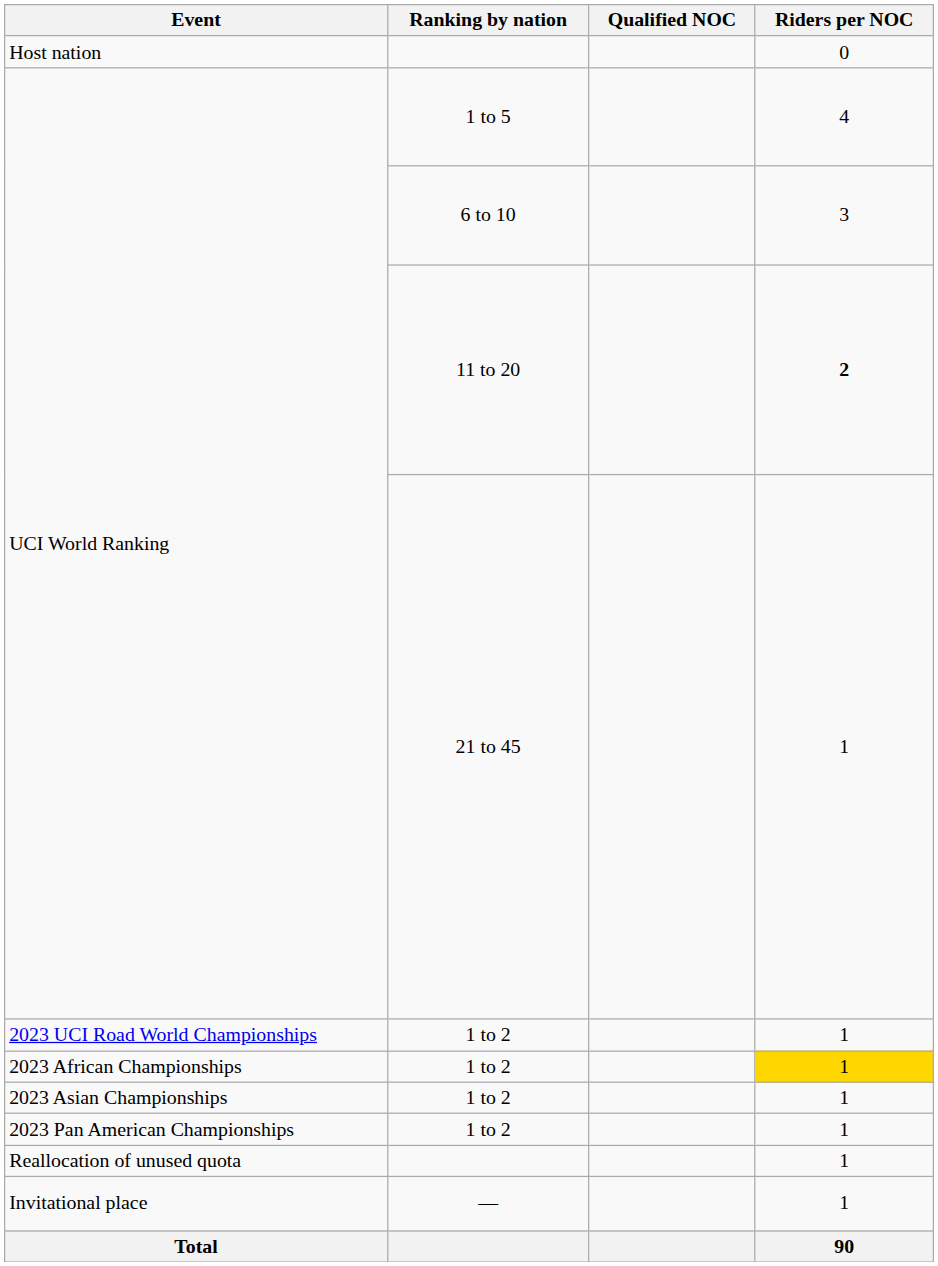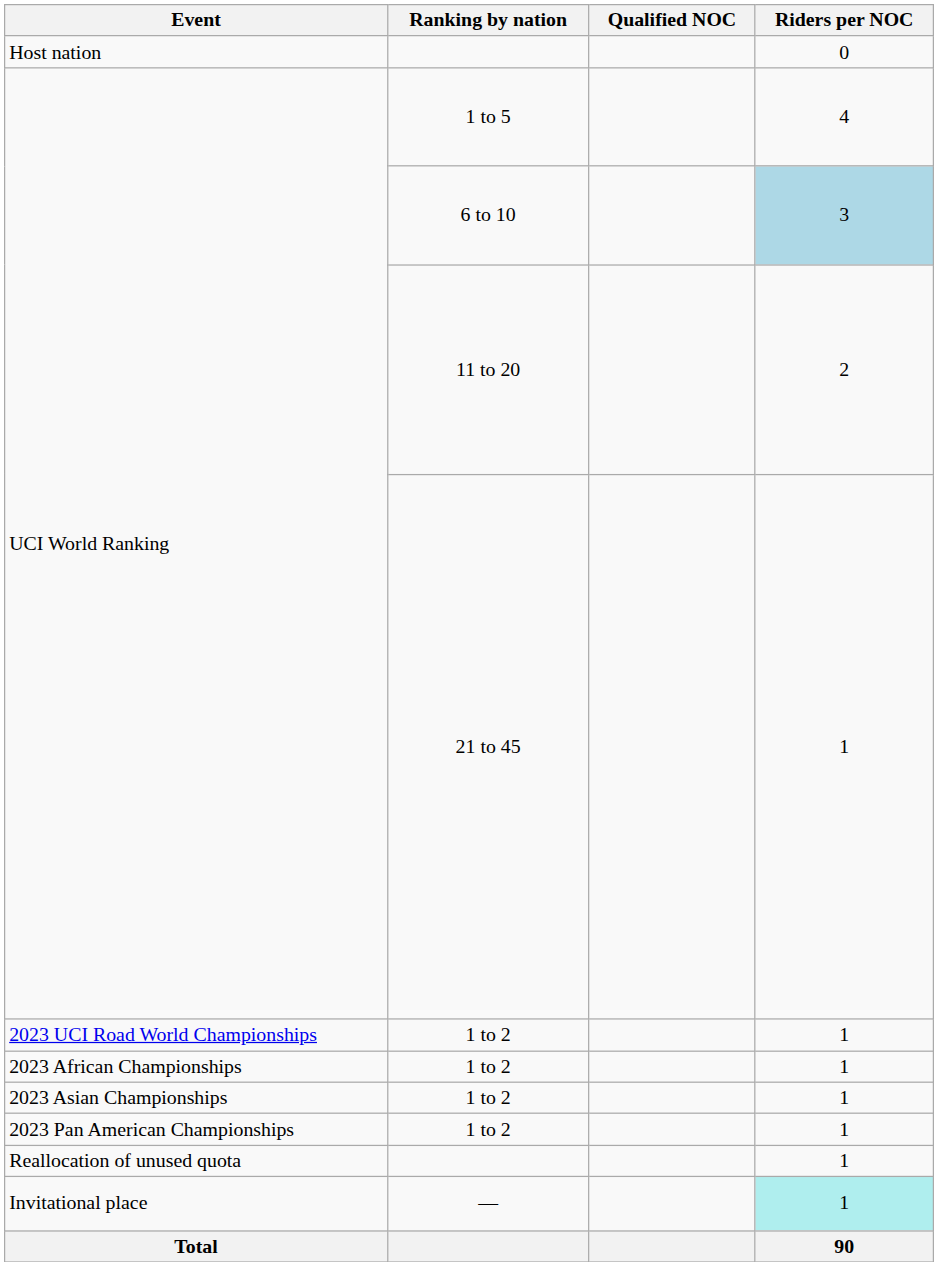(844, 215) no background -> (844, 215) lightblue background
(844, 369) bold -> (844, 369) normal
(844, 1066) gold background -> (844, 1066) no background
(844, 1203) no background -> (844, 1203) paleturquoise background
